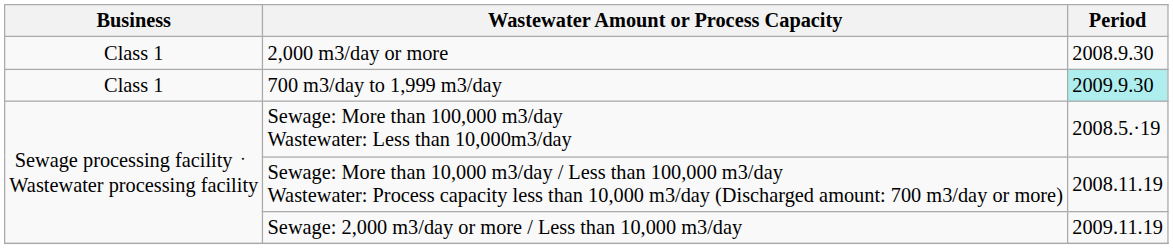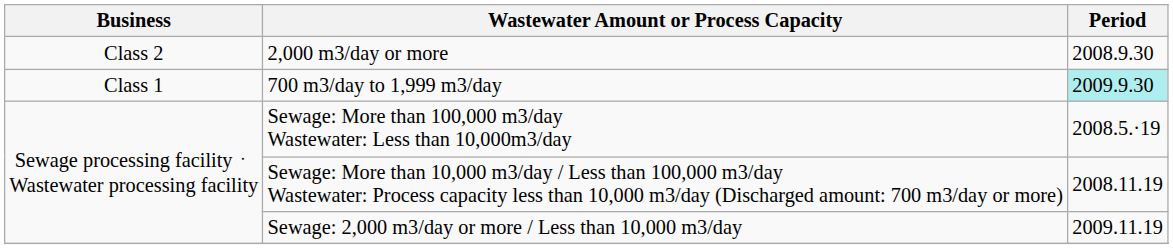(134, 52) Class 1 -> (134, 52) Class 2
